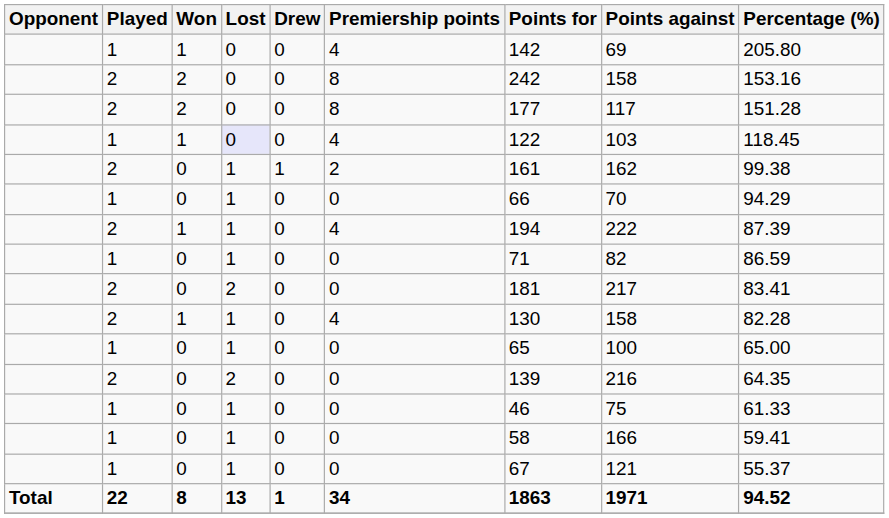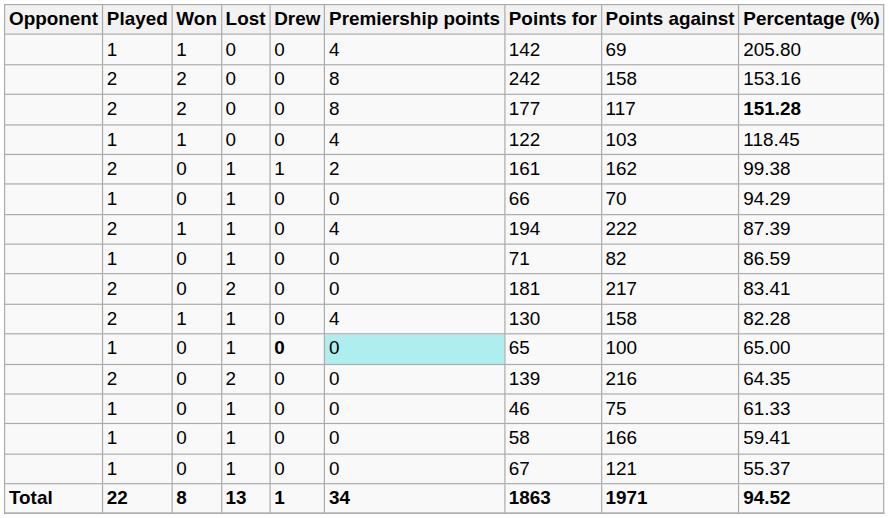(772, 109) normal -> (772, 109) bold
(231, 139) lavender background -> (231, 139) no background
(279, 348) normal -> (279, 348) bold
(334, 348) no background -> (334, 348) paleturquoise background
